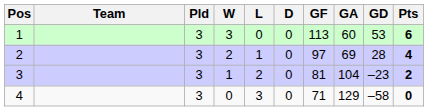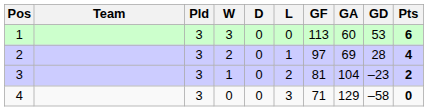columns swapped: (289, 14) <-> (259, 14)
